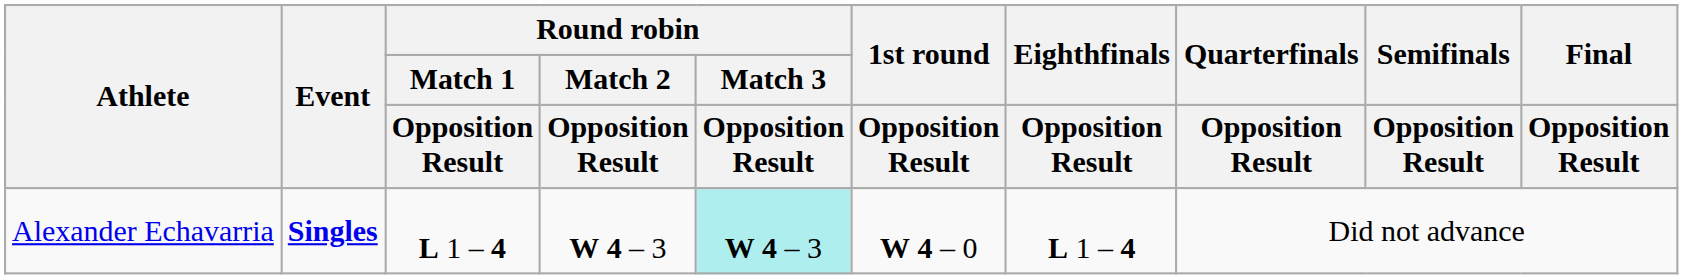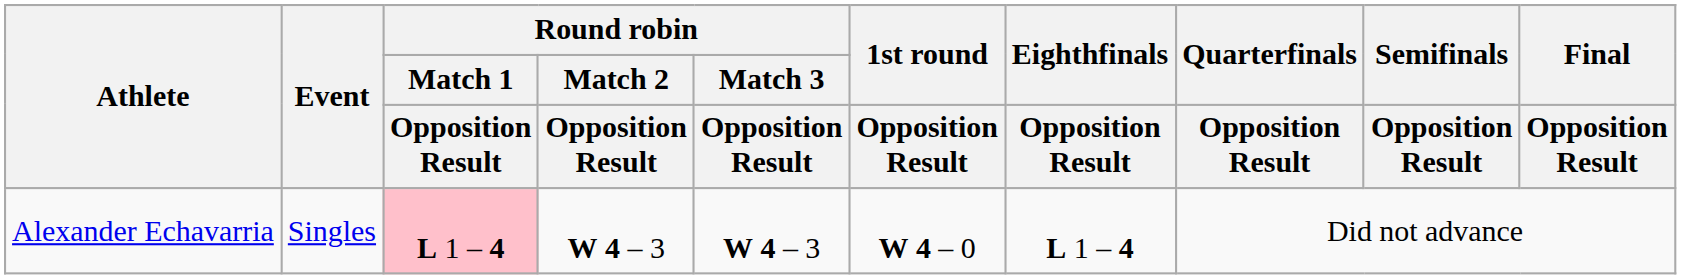(333, 230) bold -> (332, 230) normal
(462, 248) no background -> (461, 248) pink background
(773, 248) paleturquoise background -> (772, 248) no background
